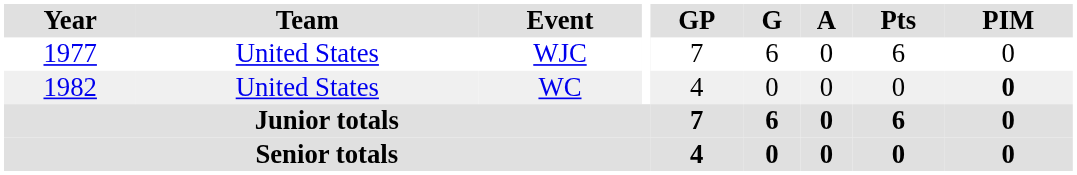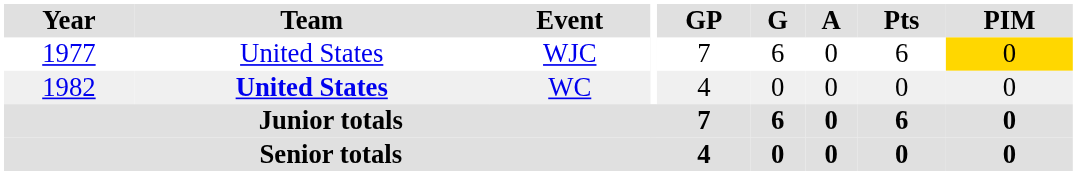(1008, 53) no background -> (1009, 53) gold background
(307, 87) normal -> (312, 87) bold
(1008, 87) bold -> (1009, 87) normal
